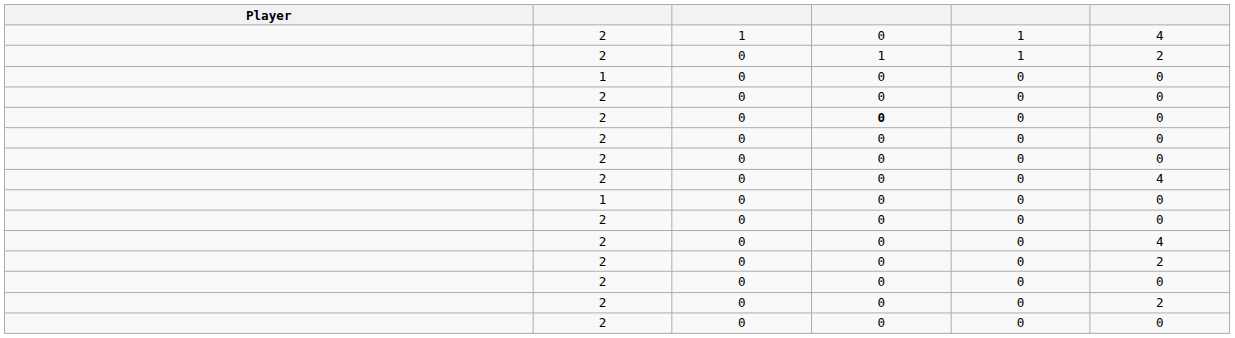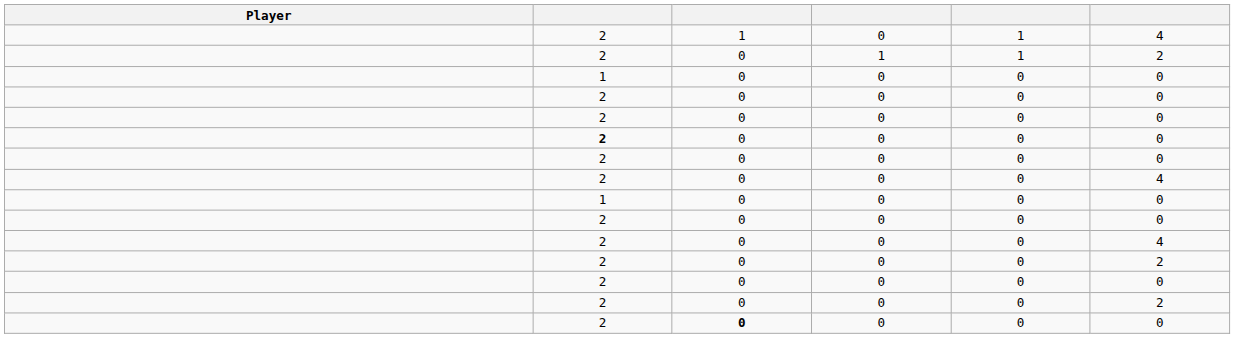(881, 118) bold -> (881, 118) normal
(603, 138) normal -> (603, 138) bold
(742, 323) normal -> (742, 323) bold
